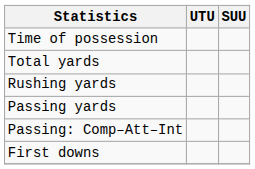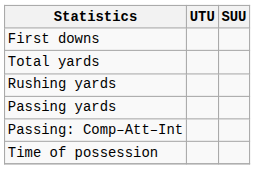rows swapped: (54, 153) <-> (83, 39)
